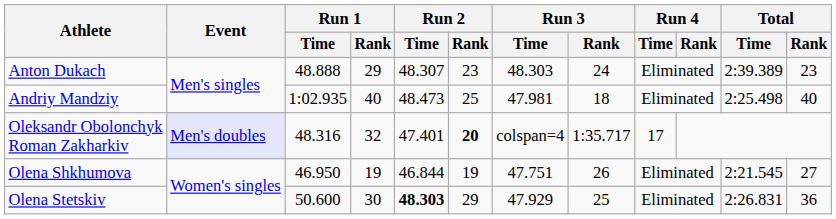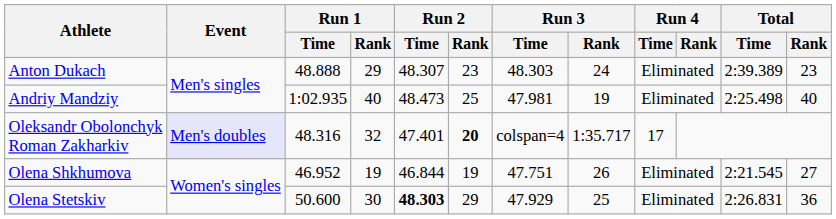(601, 99) 18 -> (601, 99) 19
(318, 173) 46.950 -> (318, 173) 46.952
